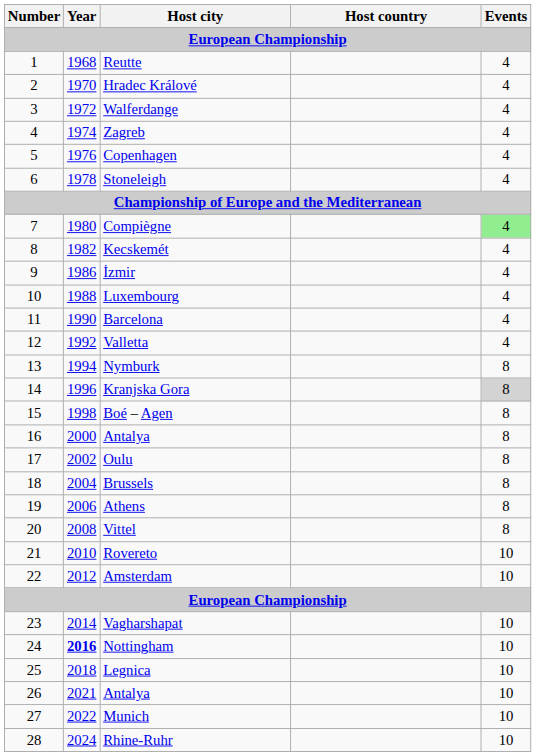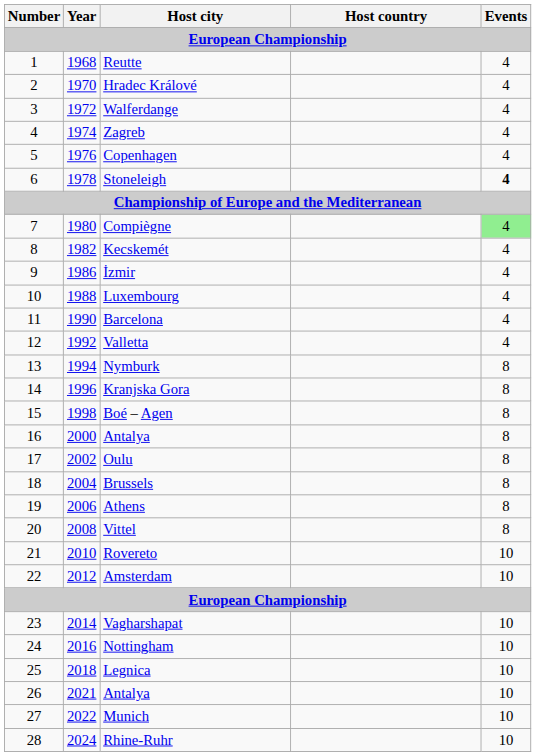(506, 179) normal -> (506, 179) bold
(506, 389) lightgrey background -> (506, 389) no background
(82, 646) bold -> (82, 646) normal
